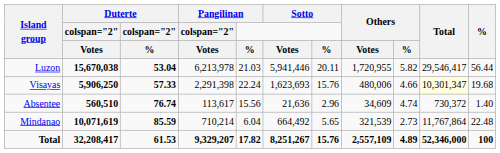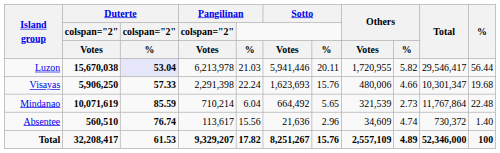(165, 67) no background -> (165, 67) lavender background
(444, 85) lightyellow background -> (444, 85) no background
rows swapped: (40, 121) <-> (42, 103)
